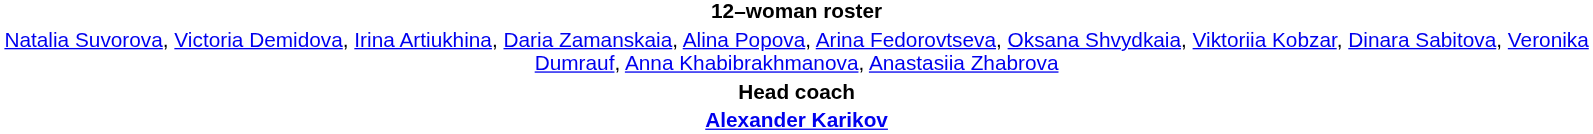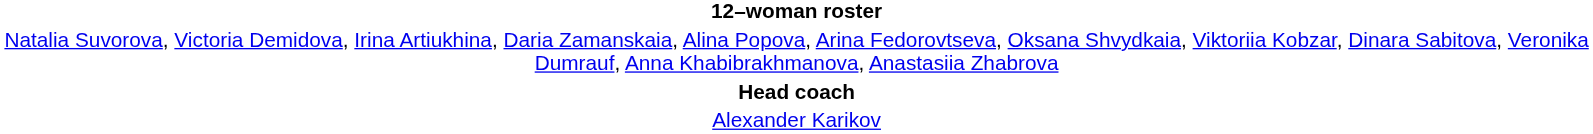(797, 120) bold -> (797, 120) normal
